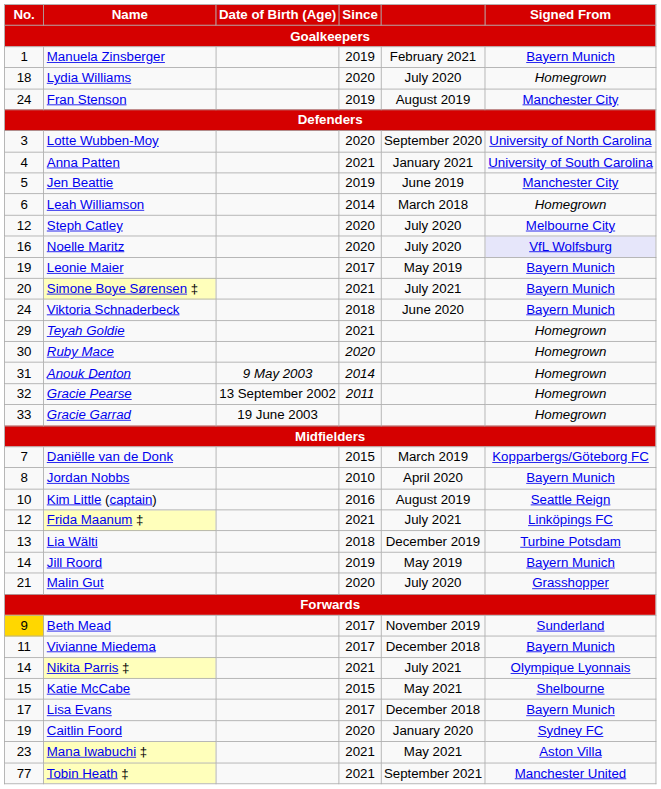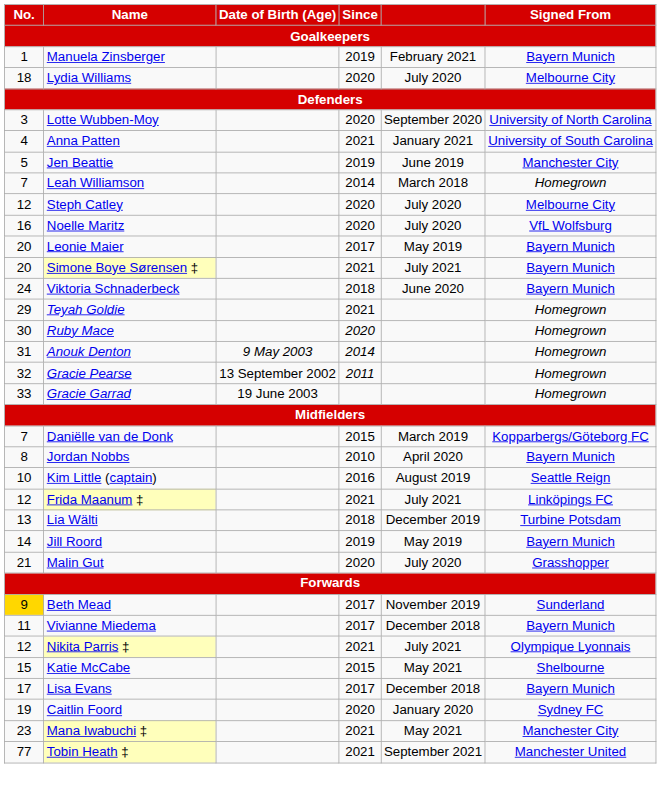(571, 78) Homegrown -> (571, 78) Melbourne City
- row: (87, 99)
(24, 204) 6 -> (24, 183) 7
(571, 246) lavender background -> (571, 225) no background
(24, 267) 19 -> (24, 246) 20
(24, 667) 14 -> (24, 646) 12
(571, 752) Aston Villa -> (571, 731) Manchester City
